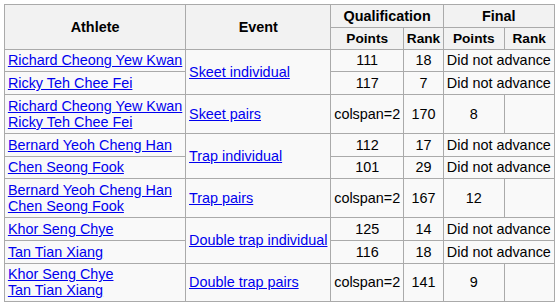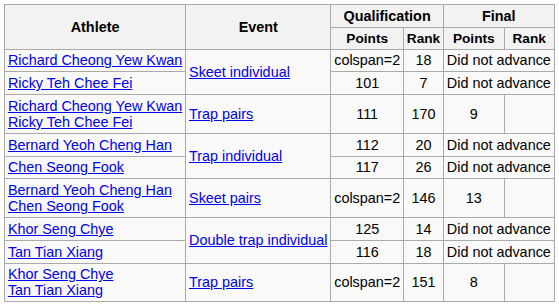(367, 60) 111 -> (367, 60) colspan=2
(367, 83) 117 -> (367, 83) 101
(225, 114) Skeet pairs -> (221, 114) Trap pairs
(367, 114) colspan=2 -> (367, 114) 111
(474, 114) 8 -> (474, 114) 9
(424, 145) 17 -> (424, 145) 20
(367, 167) 101 -> (367, 167) 117
(424, 167) 29 -> (424, 167) 26
(221, 198) Trap pairs -> (225, 198) Skeet pairs
(424, 198) 167 -> (424, 198) 146
(474, 198) 12 -> (474, 198) 13
(244, 282) Double trap pairs -> (221, 282) Trap pairs
(424, 282) 141 -> (424, 282) 151
(474, 282) 9 -> (474, 282) 8
